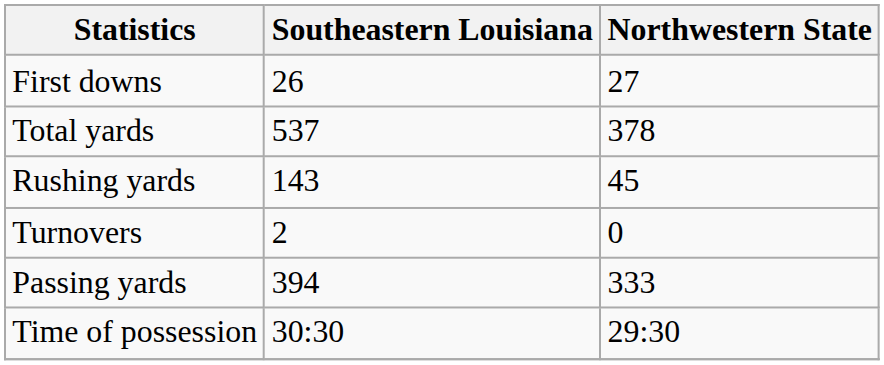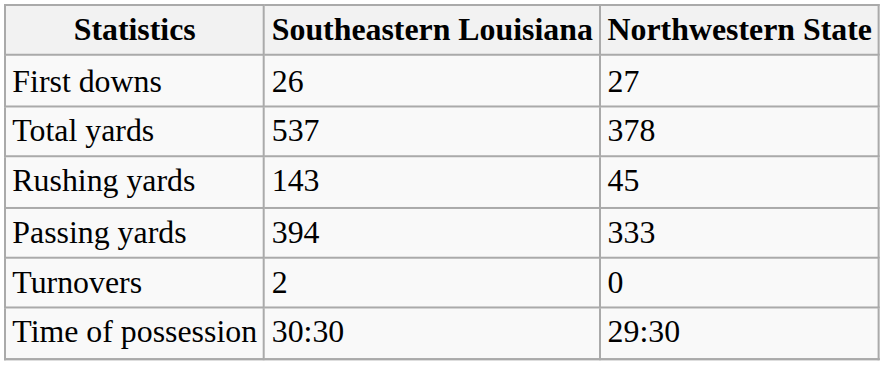rows swapped: (99, 282) <-> (77, 231)
